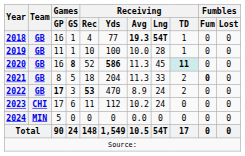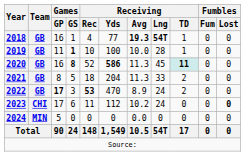(73, 51) normal -> (73, 51) bold
(208, 78) bold -> (208, 78) normal
(229, 104) normal -> (229, 104) bold
